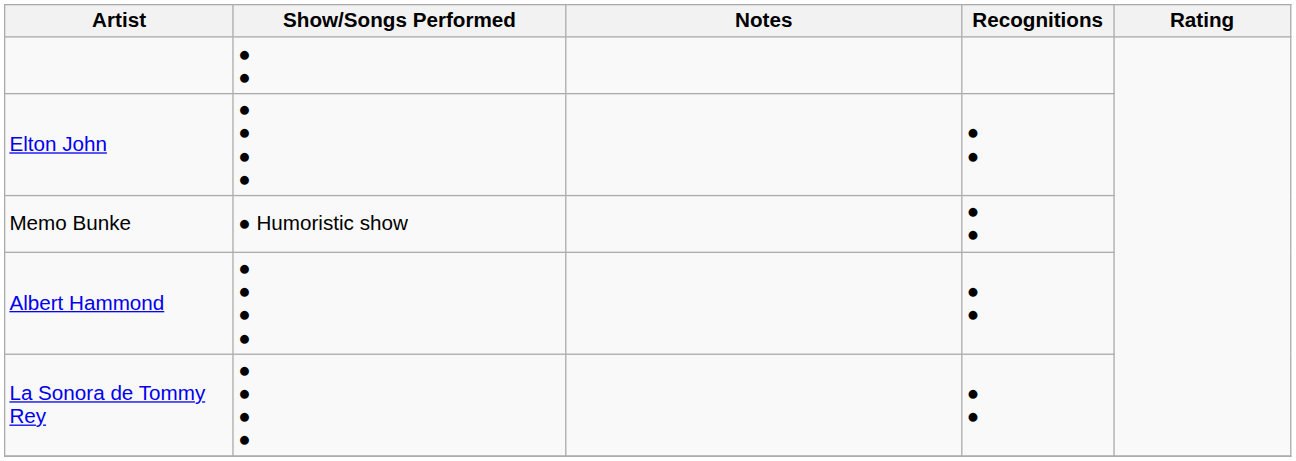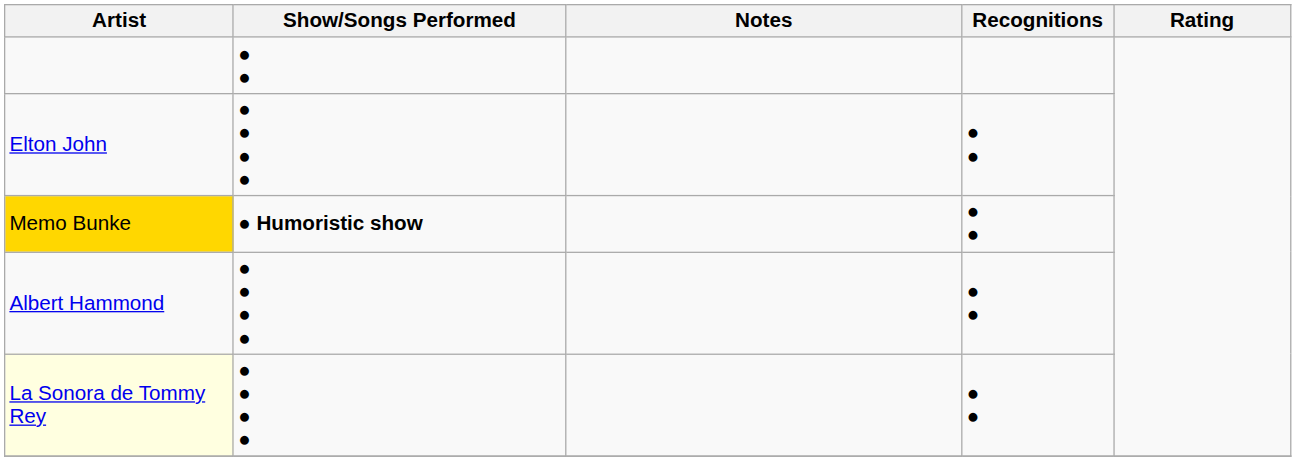(70, 223) no background -> (70, 223) gold background
(323, 223) normal -> (330, 223) bold
(107, 405) no background -> (107, 405) lightyellow background
